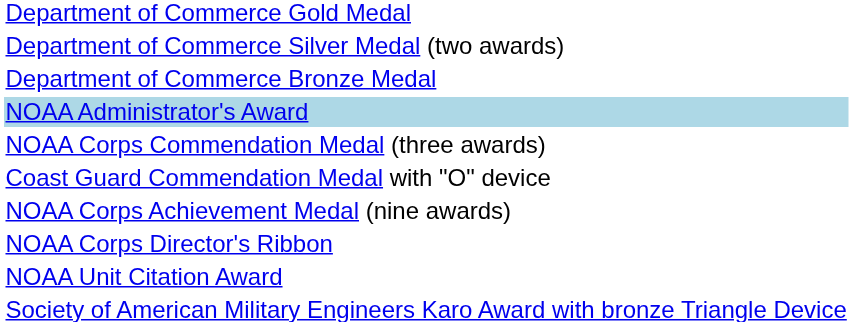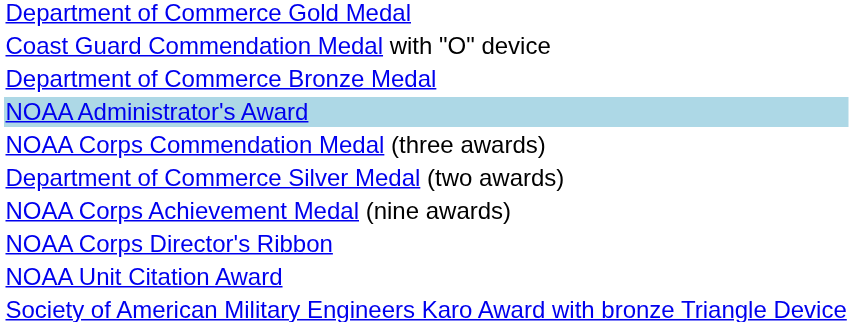(285, 45) Department of Commerce Silver Medal (two awards) -> (278, 45) Coast Guard Commendation Medal with "O" device
(278, 177) Coast Guard Commendation Medal with "O" device -> (285, 177) Department of Commerce Silver Medal (two awards)
